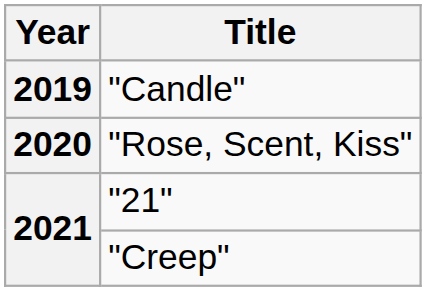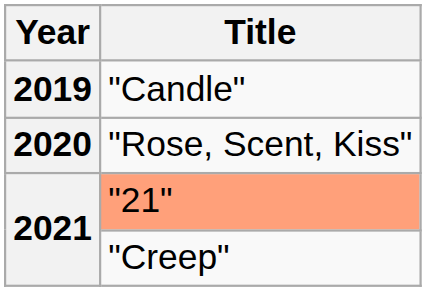(140, 200) no background -> (140, 200) lightsalmon background
